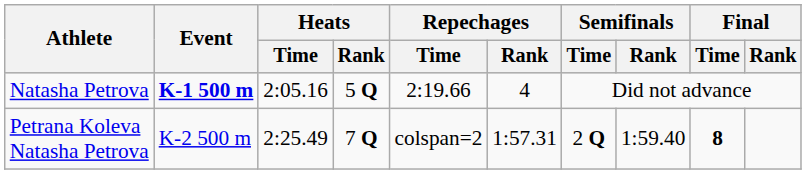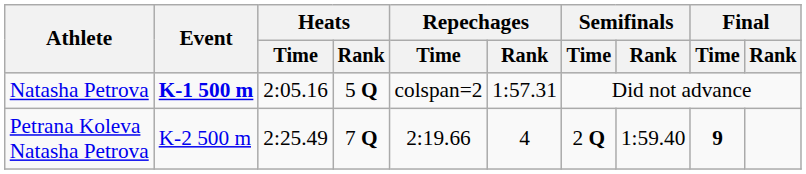(438, 90) 2:19.66 -> (438, 90) colspan=2
(525, 90) 4 -> (525, 90) 1:57.31
(438, 138) colspan=2 -> (438, 138) 2:19.66
(525, 138) 1:57.31 -> (525, 138) 4
(717, 138) 8 -> (717, 138) 9
